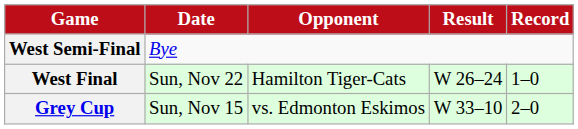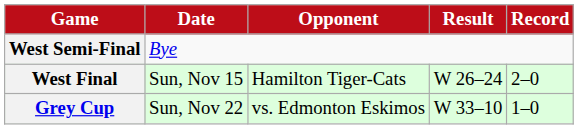(196, 78) Sun, Nov 22 -> (196, 78) Sun, Nov 15
(525, 78) 1–0 -> (525, 78) 2–0
(196, 108) Sun, Nov 15 -> (196, 108) Sun, Nov 22
(525, 108) 2–0 -> (525, 108) 1–0
